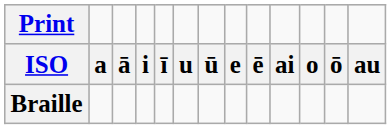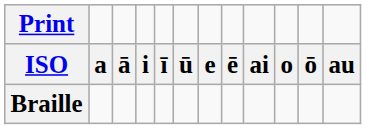- column: (186, 63)
